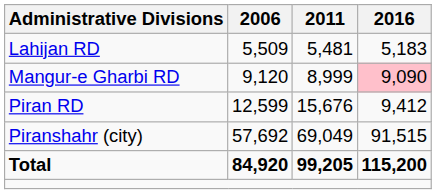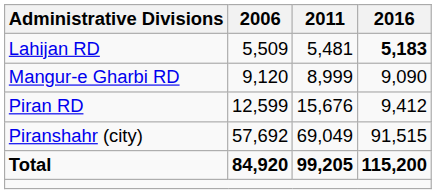(404, 48) normal -> (404, 48) bold
(404, 77) pink background -> (404, 77) no background
